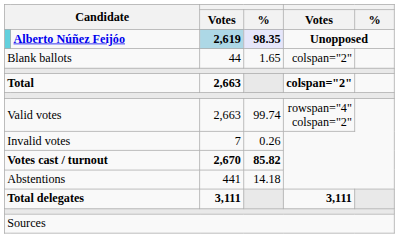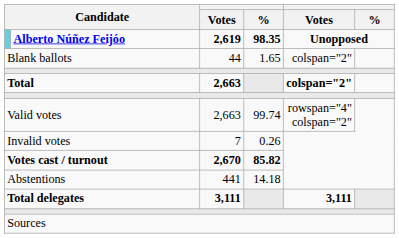(227, 39) lightblue background -> (227, 39) no background
(267, 39) lavender background -> (267, 39) no background
